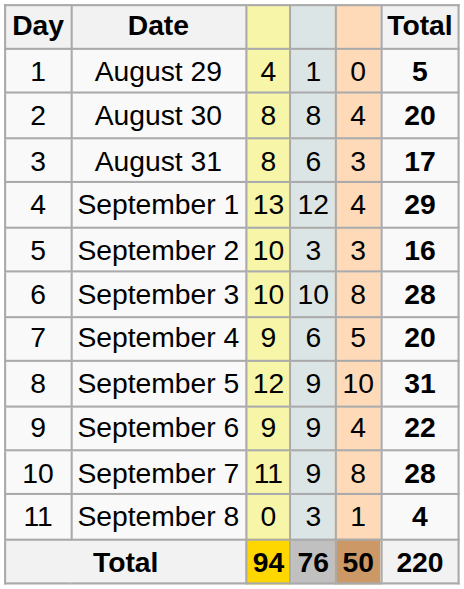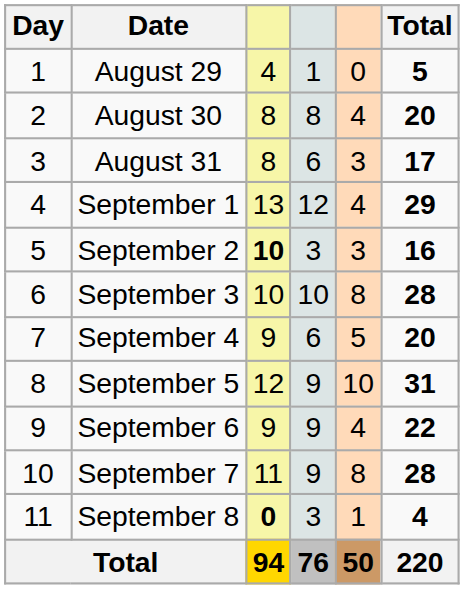(268, 250) normal -> (268, 250) bold
(268, 517) normal -> (268, 517) bold
